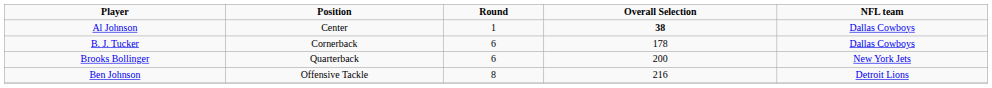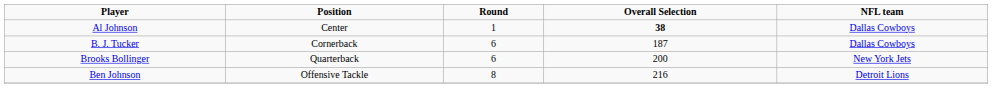(660, 43) 178 -> (660, 43) 187
